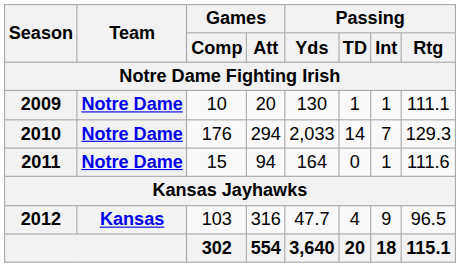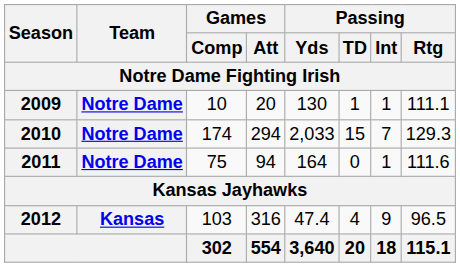(217, 133) 176 -> (217, 133) 174
(355, 133) 14 -> (355, 133) 15
(217, 162) 15 -> (217, 162) 75
(312, 219) 47.7 -> (312, 219) 47.4
